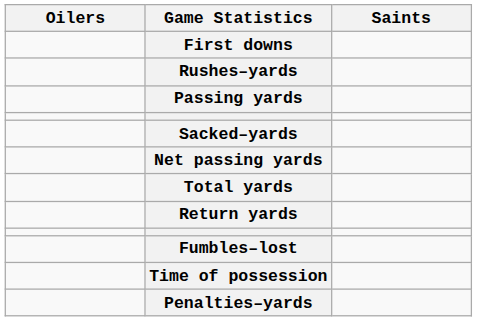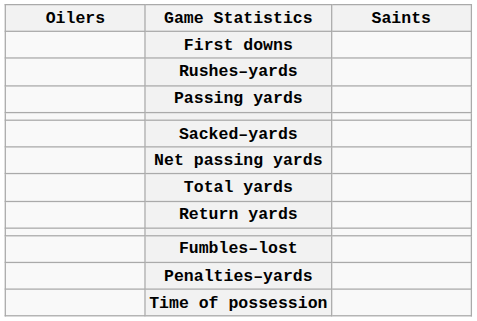rows swapped: (75, 303) <-> (75, 276)
